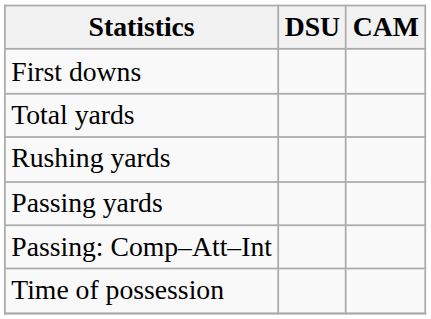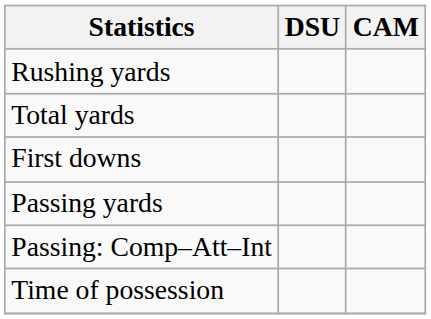rows swapped: (76, 71) <-> (91, 158)
